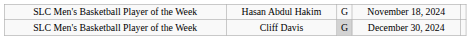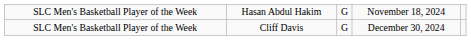(344, 27) lightgrey background -> (344, 27) no background
